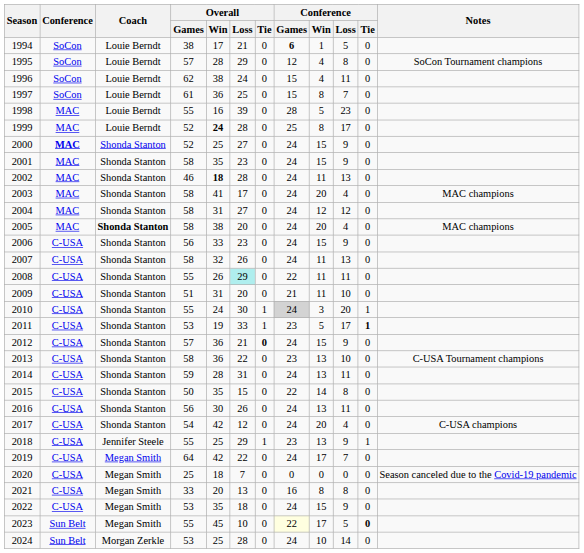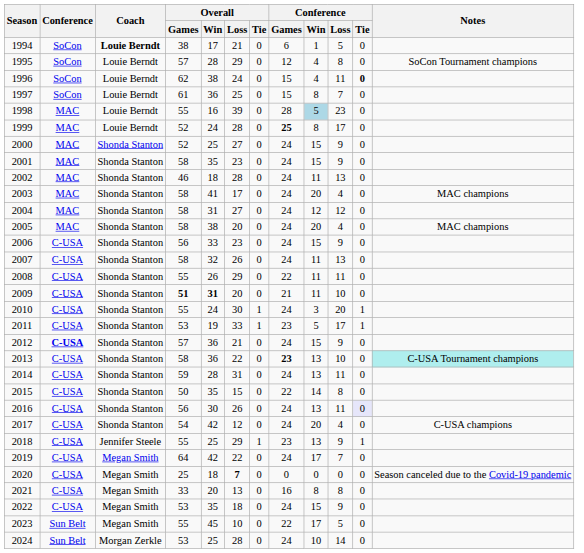(133, 45) normal -> (130, 45) bold
(292, 45) bold -> (286, 45) normal
(368, 78) normal -> (362, 78) bold
(321, 111) no background -> (316, 111) lightblue background
(218, 128) bold -> (213, 128) normal
(292, 128) normal -> (286, 128) bold
(67, 144) bold -> (67, 144) normal
(218, 177) bold -> (213, 177) normal
(133, 227) bold -> (130, 227) normal
(242, 276) paleturquoise background -> (237, 276) no background
(188, 293) normal -> (183, 293) bold
(218, 293) normal -> (213, 293) bold
(292, 309) lightgrey background -> (286, 309) no background
(368, 326) bold -> (362, 326) normal
(67, 342) normal -> (67, 342) bold
(264, 342) bold -> (259, 342) normal
(292, 359) normal -> (286, 359) bold
(478, 359) no background -> (473, 359) paleturquoise background
(368, 408) no background -> (362, 408) lavender background
(242, 474) normal -> (237, 474) bold
(292, 524) lightyellow background -> (286, 524) no background
(368, 524) bold -> (362, 524) normal
